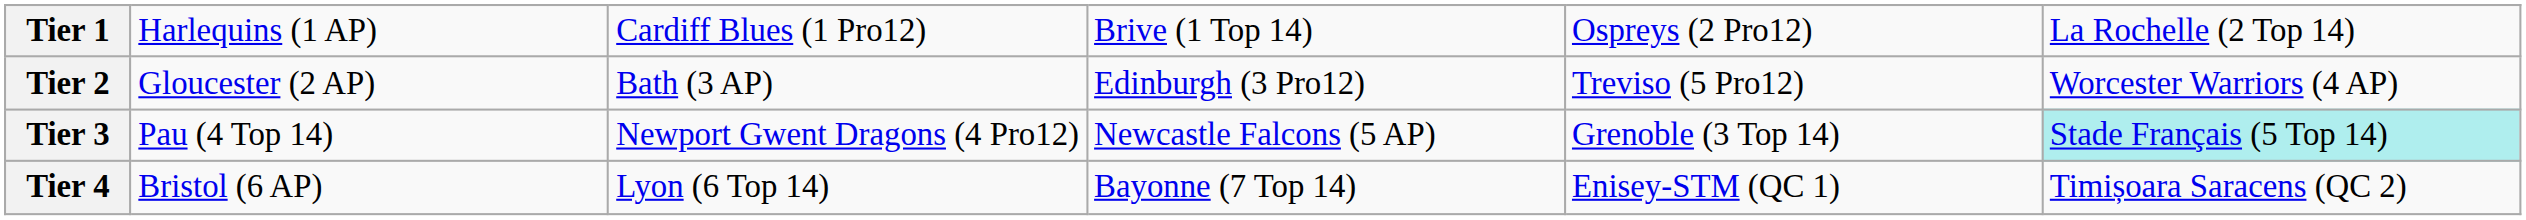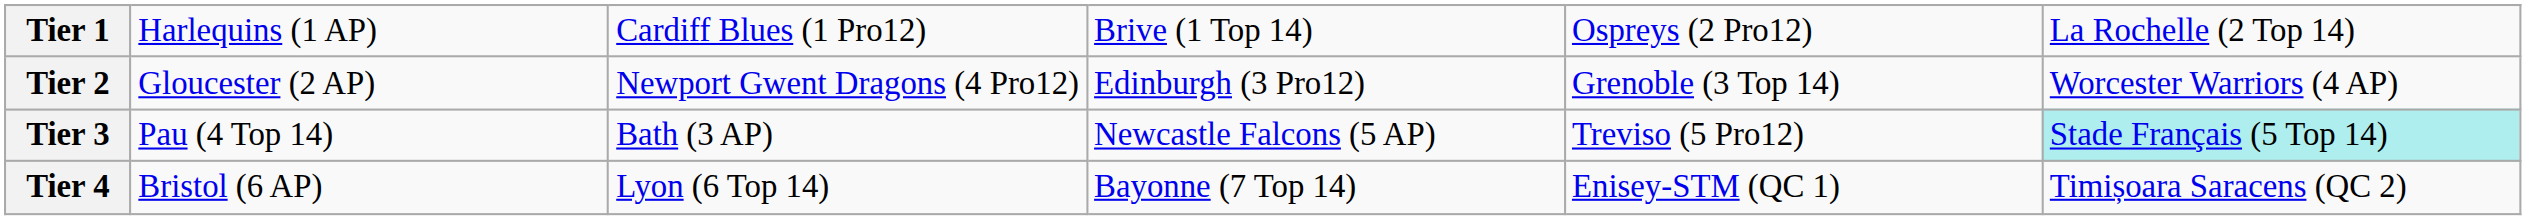(695, 82) Bath (3 AP) -> (848, 82) Newport Gwent Dragons (4 Pro12)
(1688, 82) Treviso (5 Pro12) -> (1706, 82) Grenoble (3 Top 14)
(848, 134) Newport Gwent Dragons (4 Pro12) -> (695, 134) Bath (3 AP)
(1706, 134) Grenoble (3 Top 14) -> (1688, 134) Treviso (5 Pro12)
